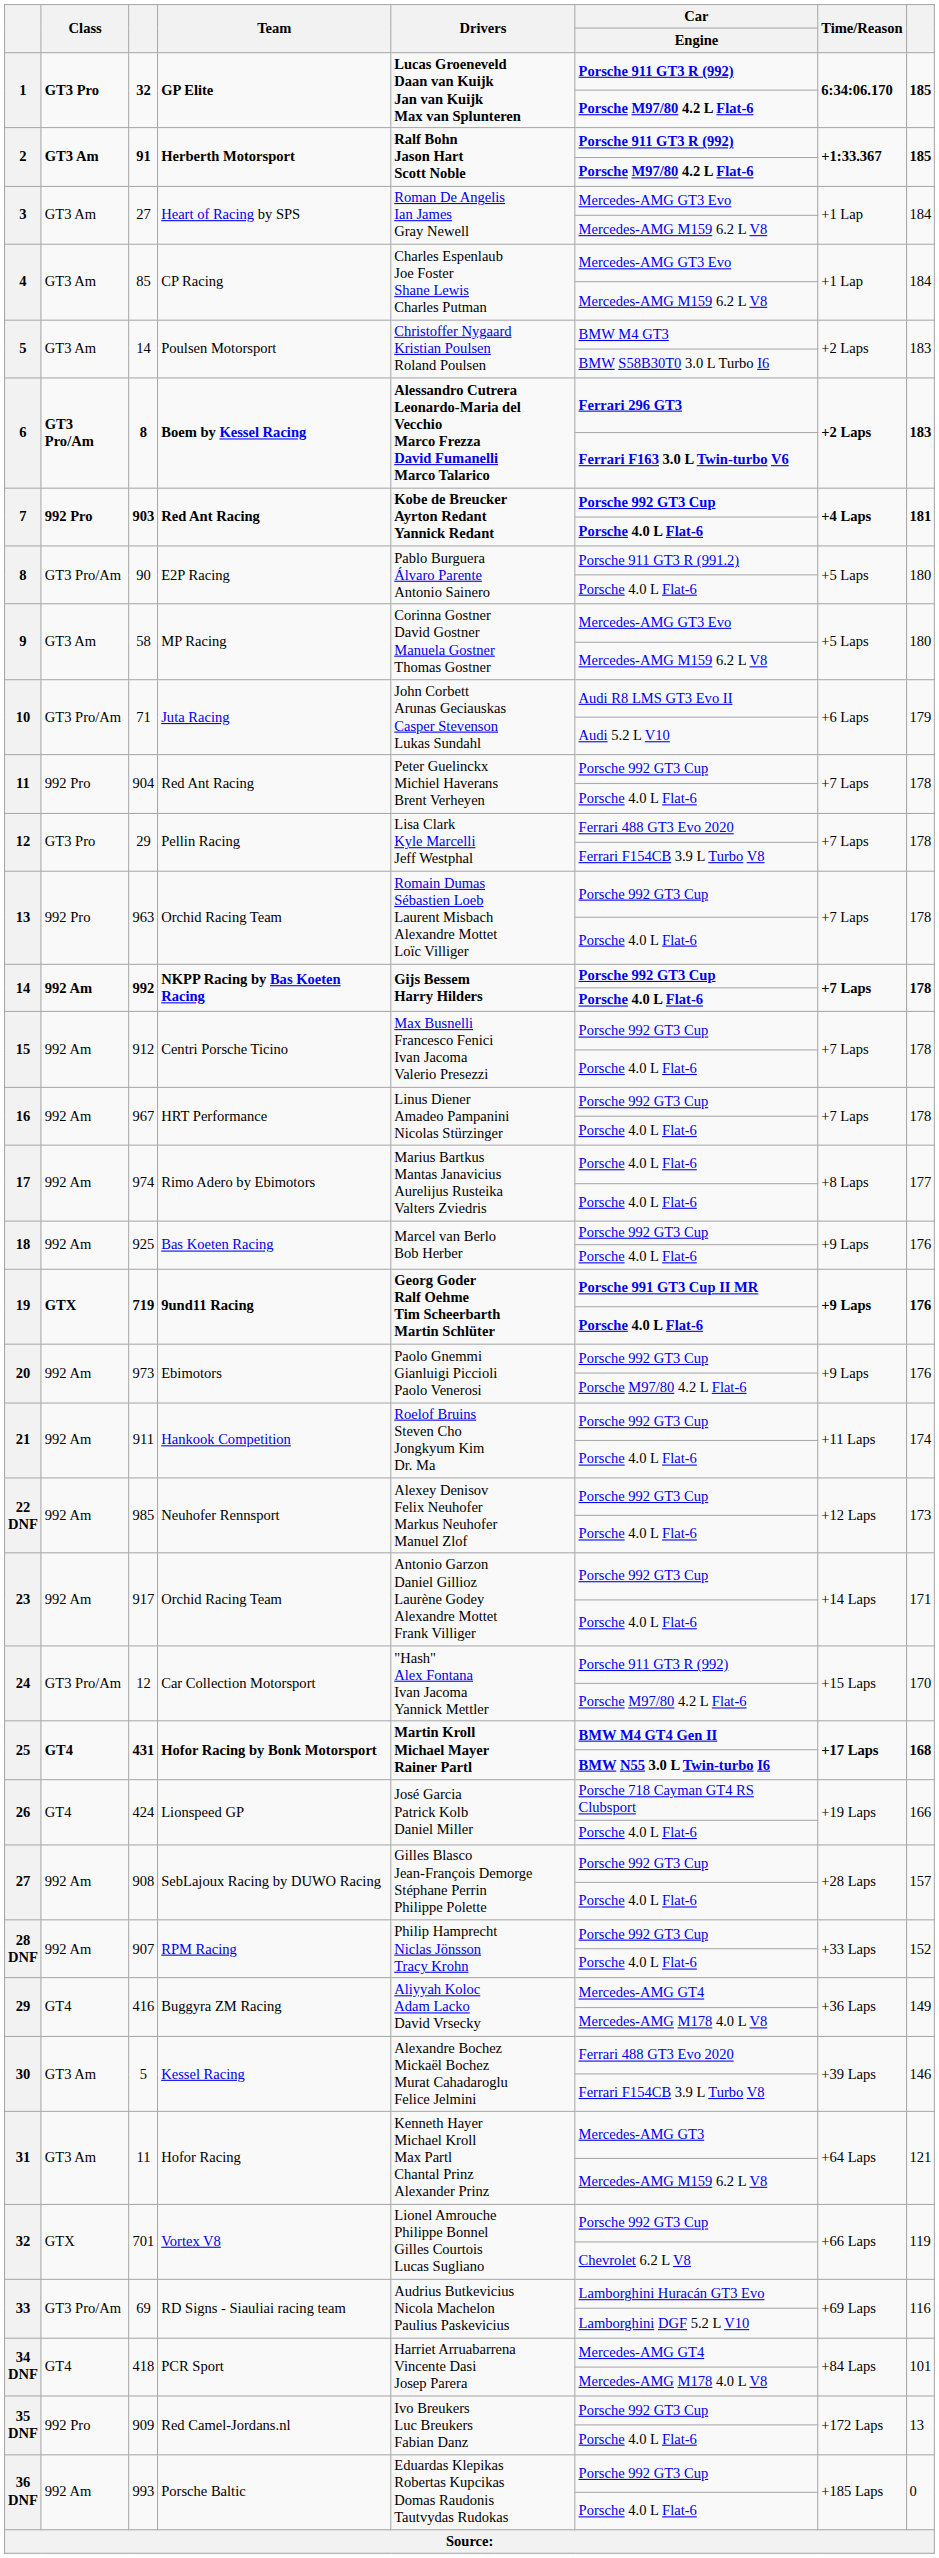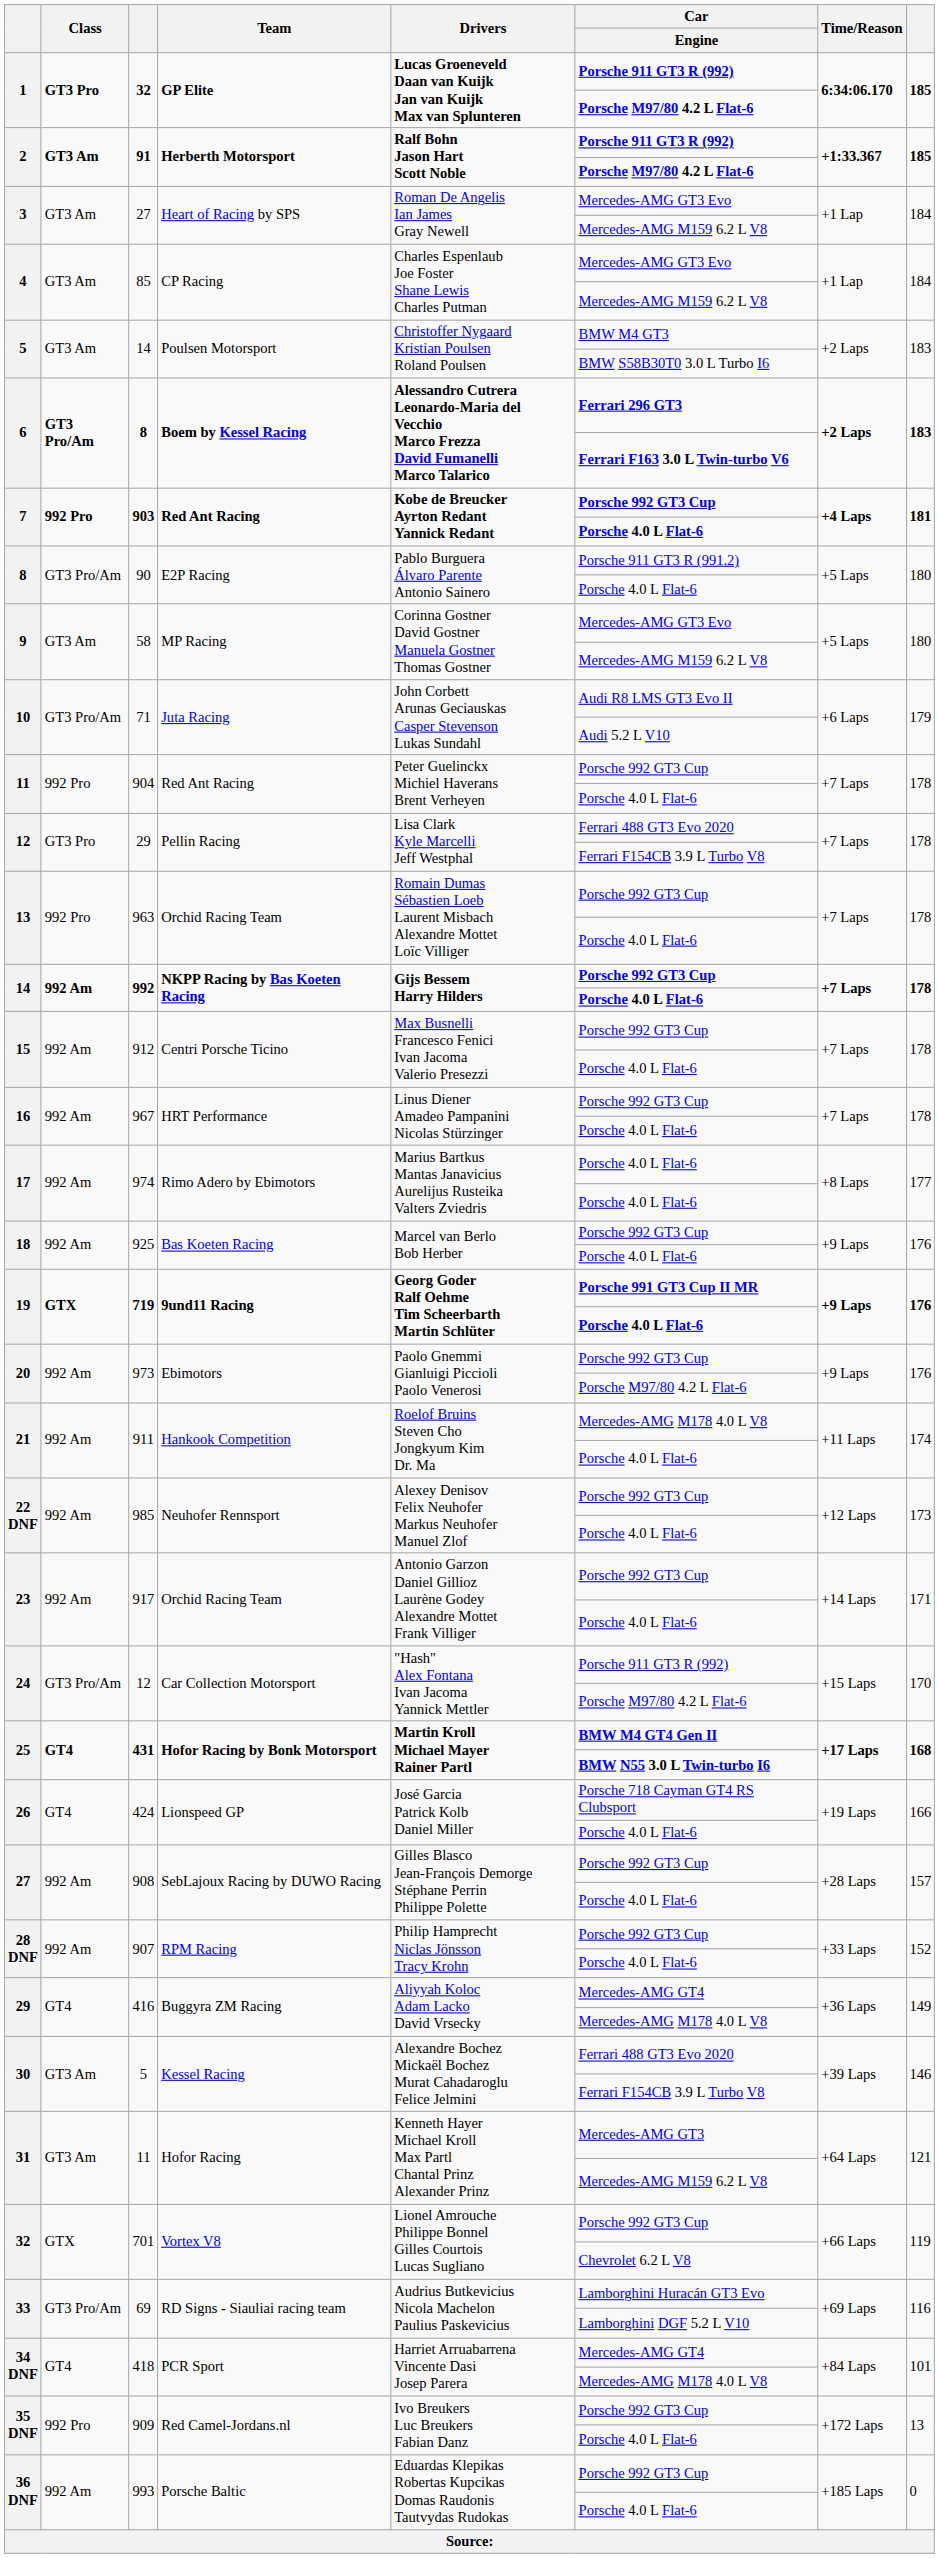(643, 1420) Porsche 992 GT3 Cup -> (673, 1420) Mercedes-AMG M178 4.0 L V8
